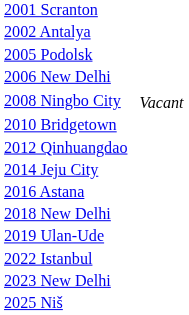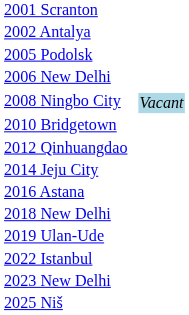(162, 103) no background -> (162, 103) lightblue background
